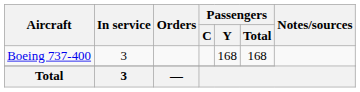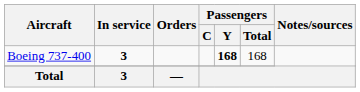(124, 55) normal -> (124, 55) bold
(227, 55) normal -> (227, 55) bold
